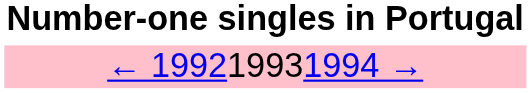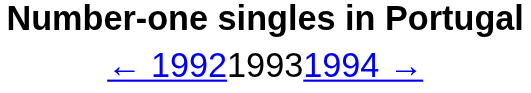(265, 66) pink background -> (265, 66) no background
